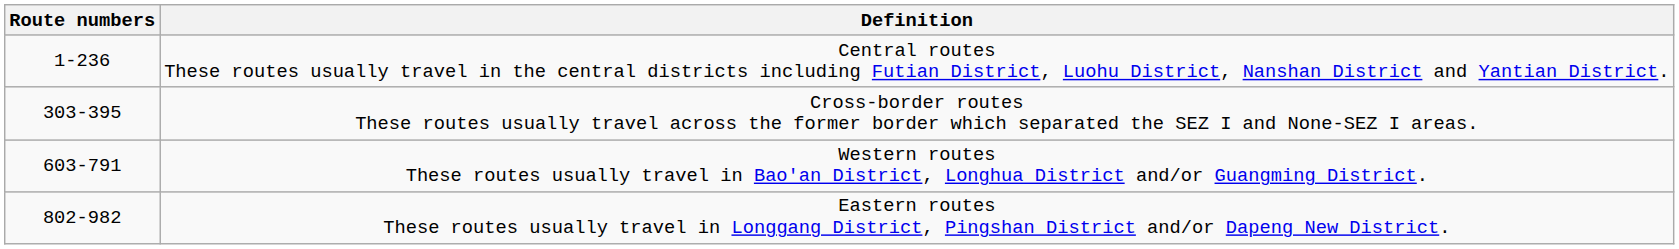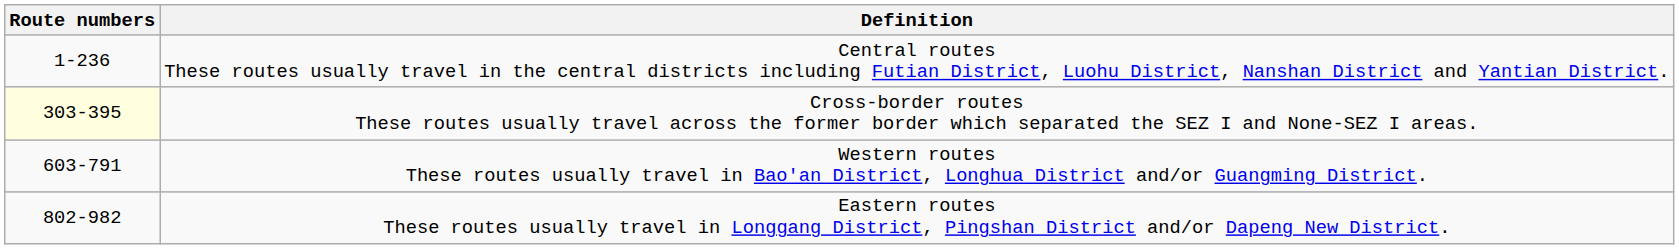(82, 113) no background -> (82, 113) lightyellow background
